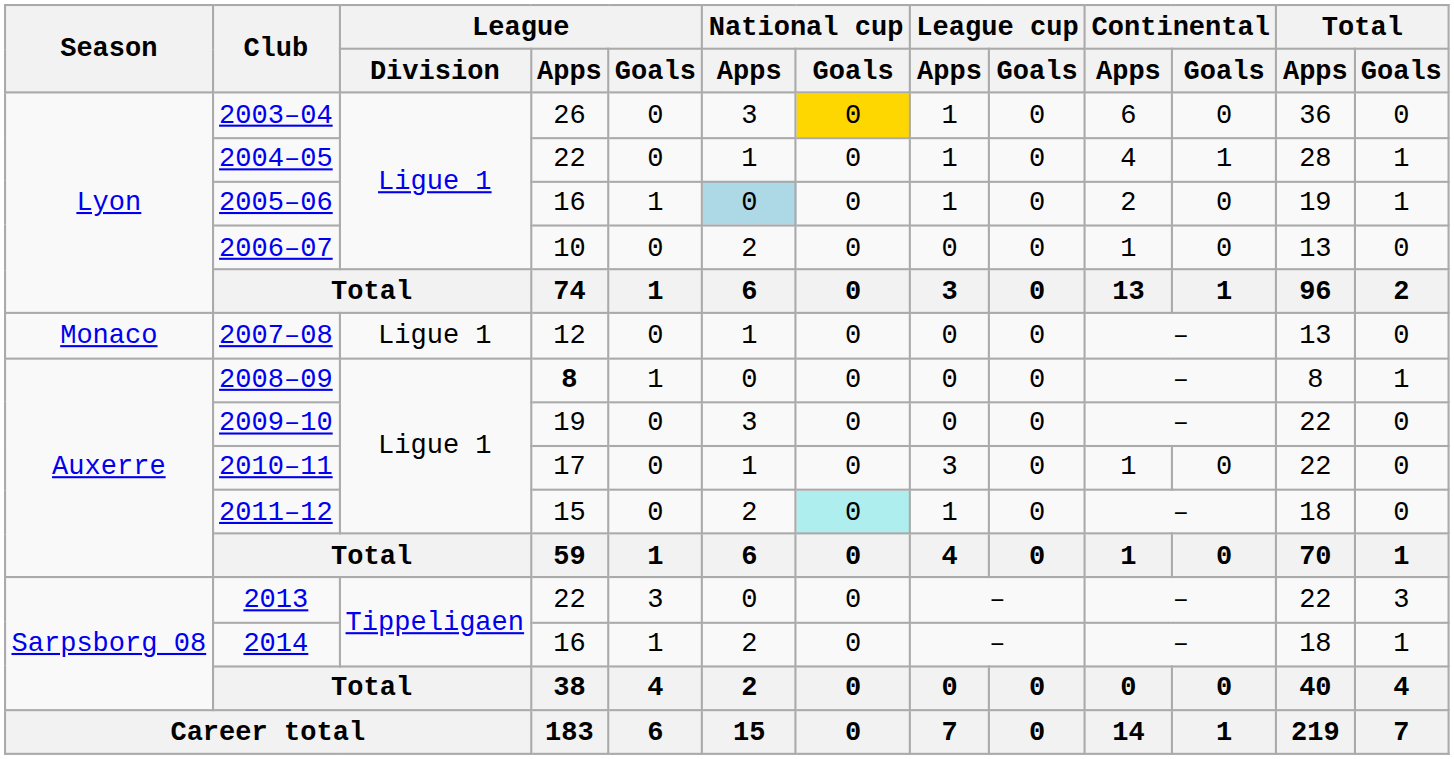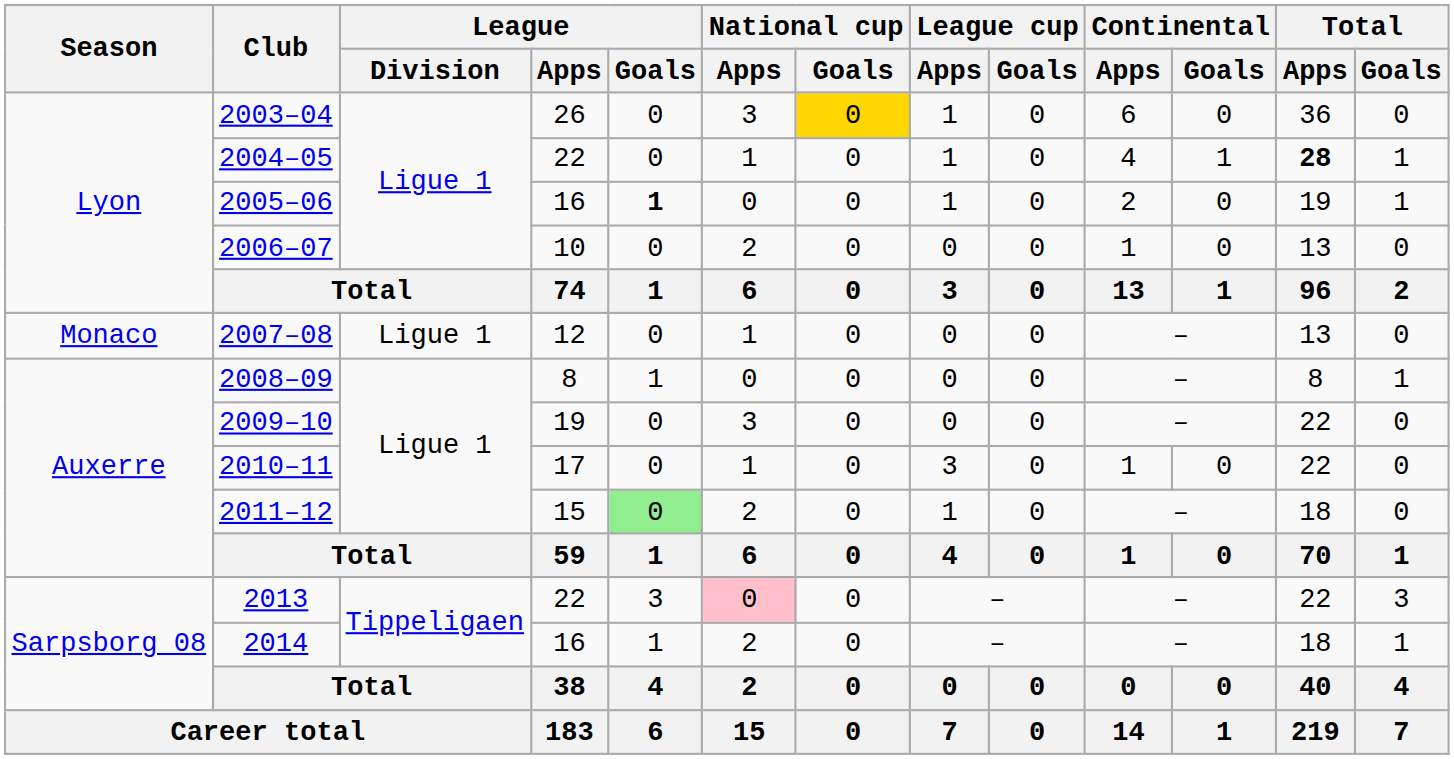(1315, 159) normal -> (1315, 159) bold
(655, 203) normal -> (655, 203) bold
(749, 203) lightblue background -> (749, 203) no background
(569, 380) bold -> (569, 380) normal
(655, 512) no background -> (655, 512) lightgreen background
(853, 512) paleturquoise background -> (853, 512) no background
(749, 600) no background -> (749, 600) pink background
